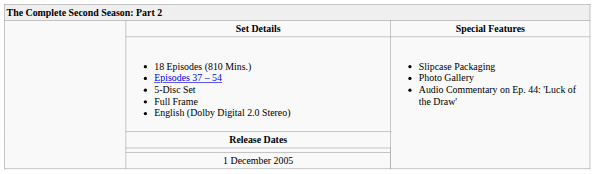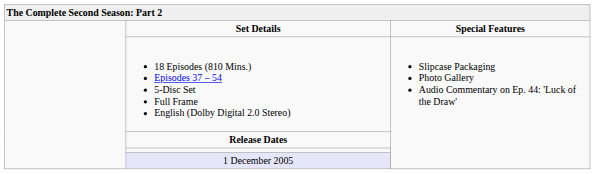(258, 160) no background -> (258, 160) lavender background
